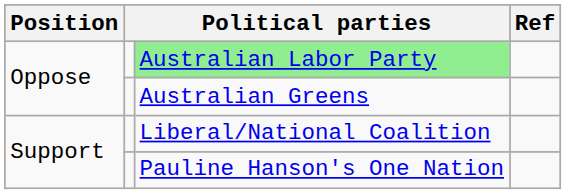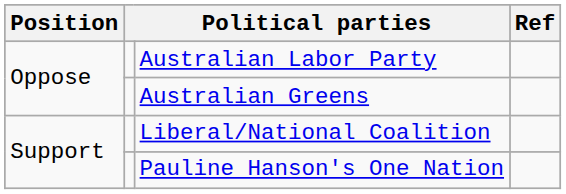(288, 60) lightgreen background -> (288, 60) no background
